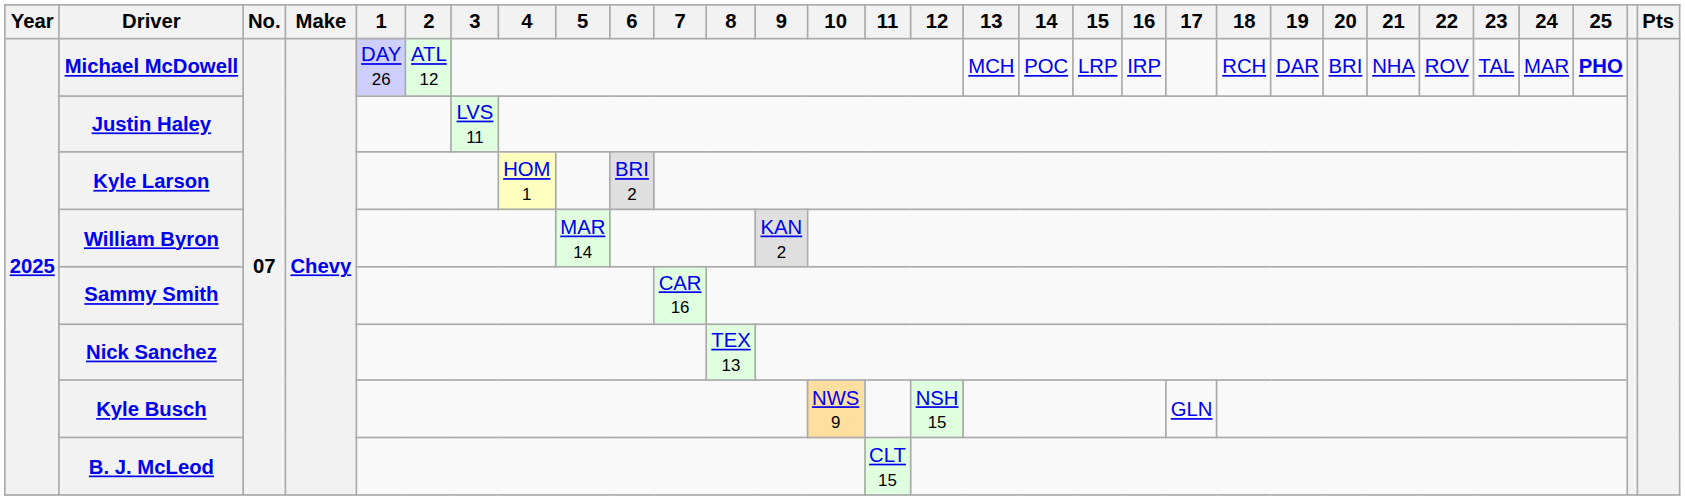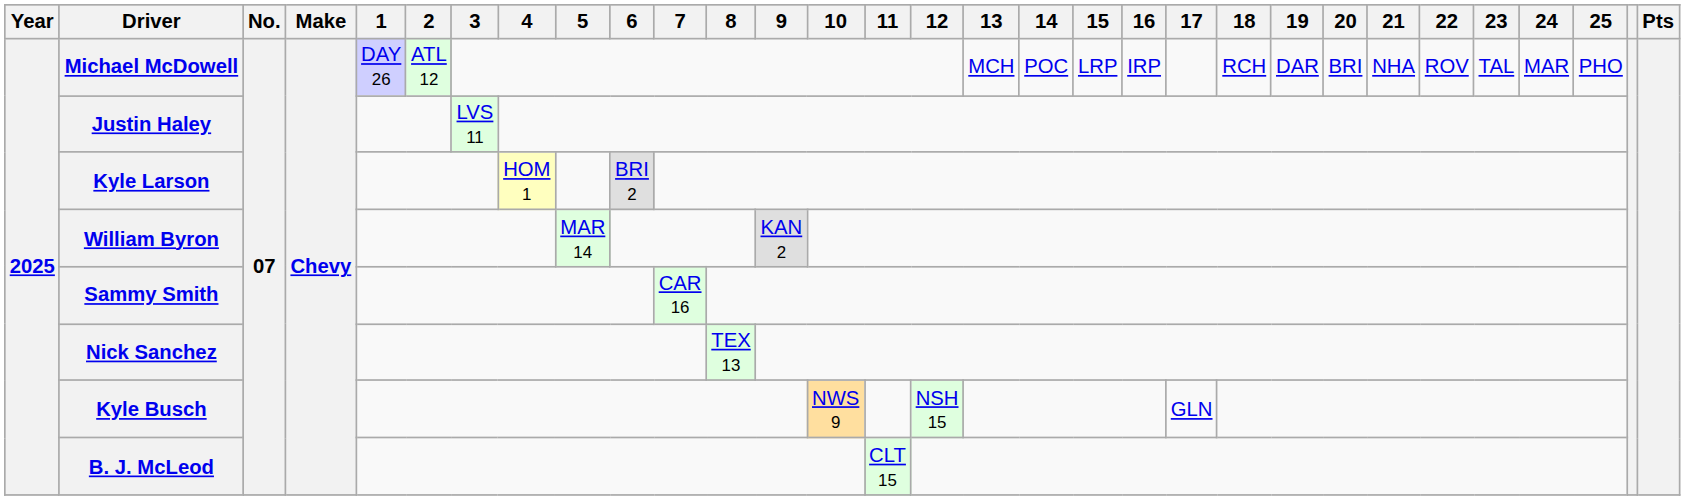(1601, 67) bold -> (1601, 67) normal
